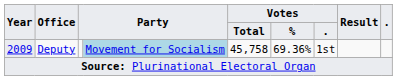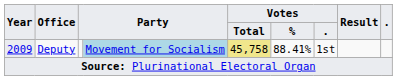(249, 48) no background -> (249, 48) khaki background
(292, 48) 69.36% -> (292, 48) 88.41%
